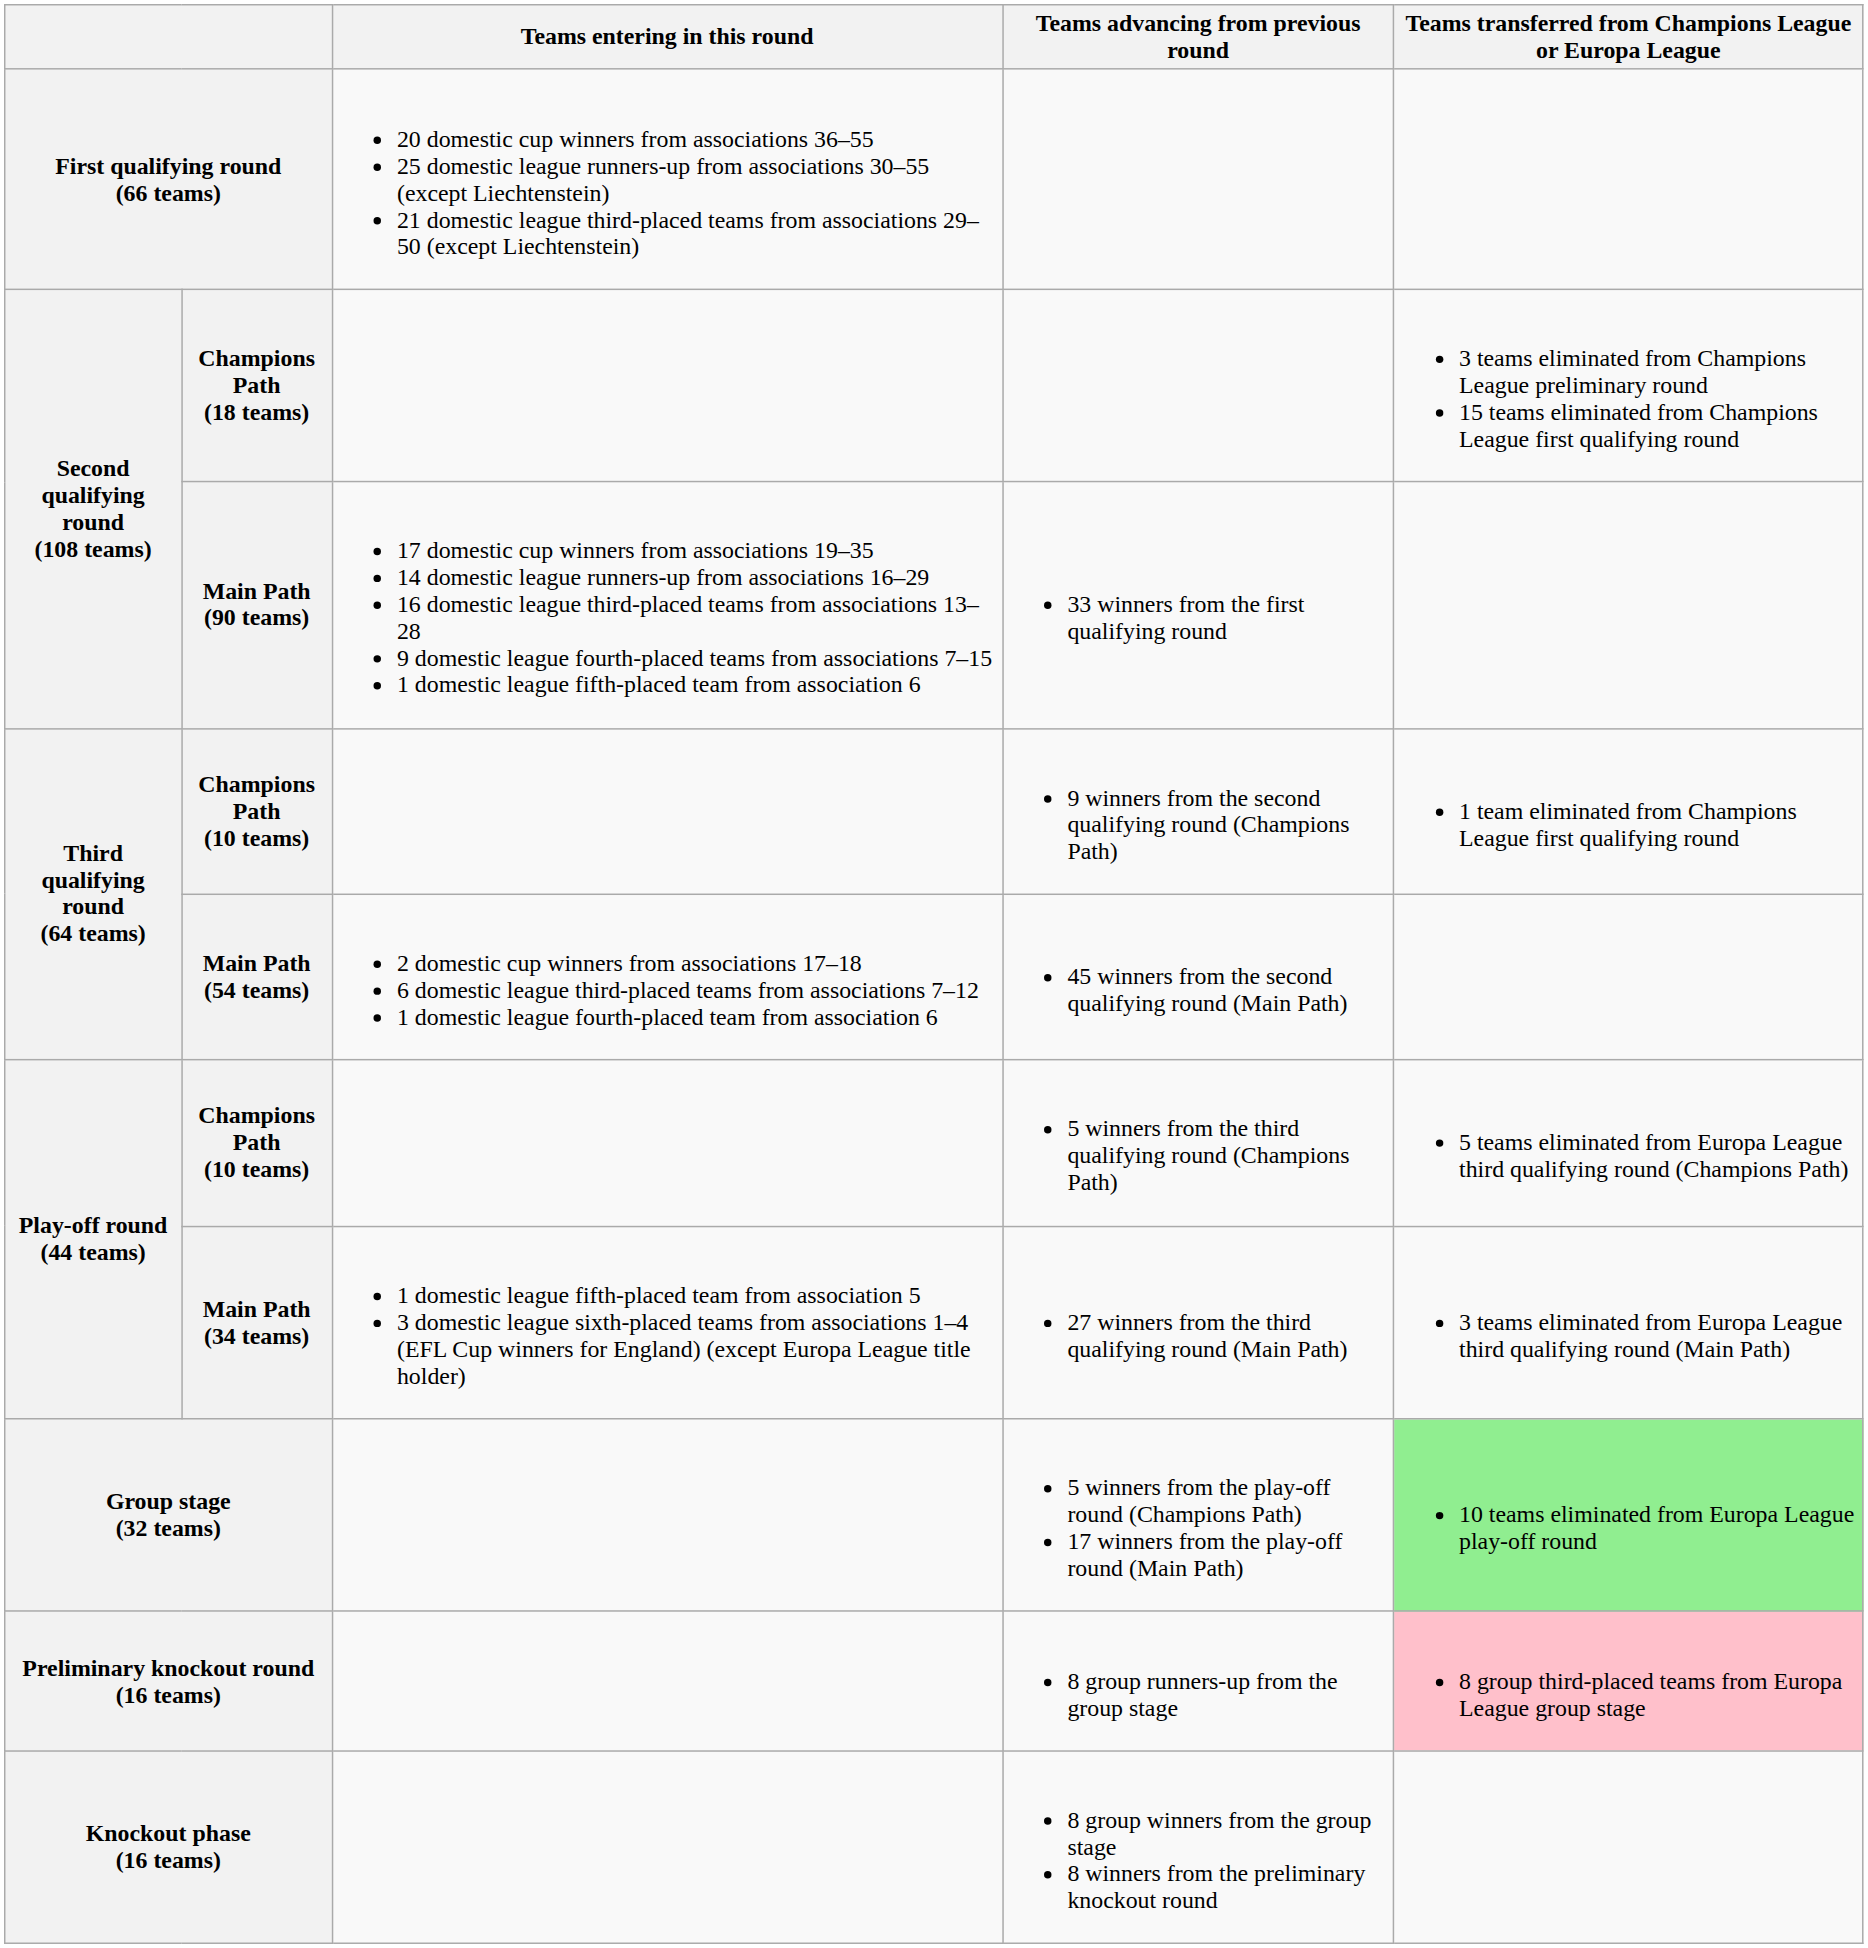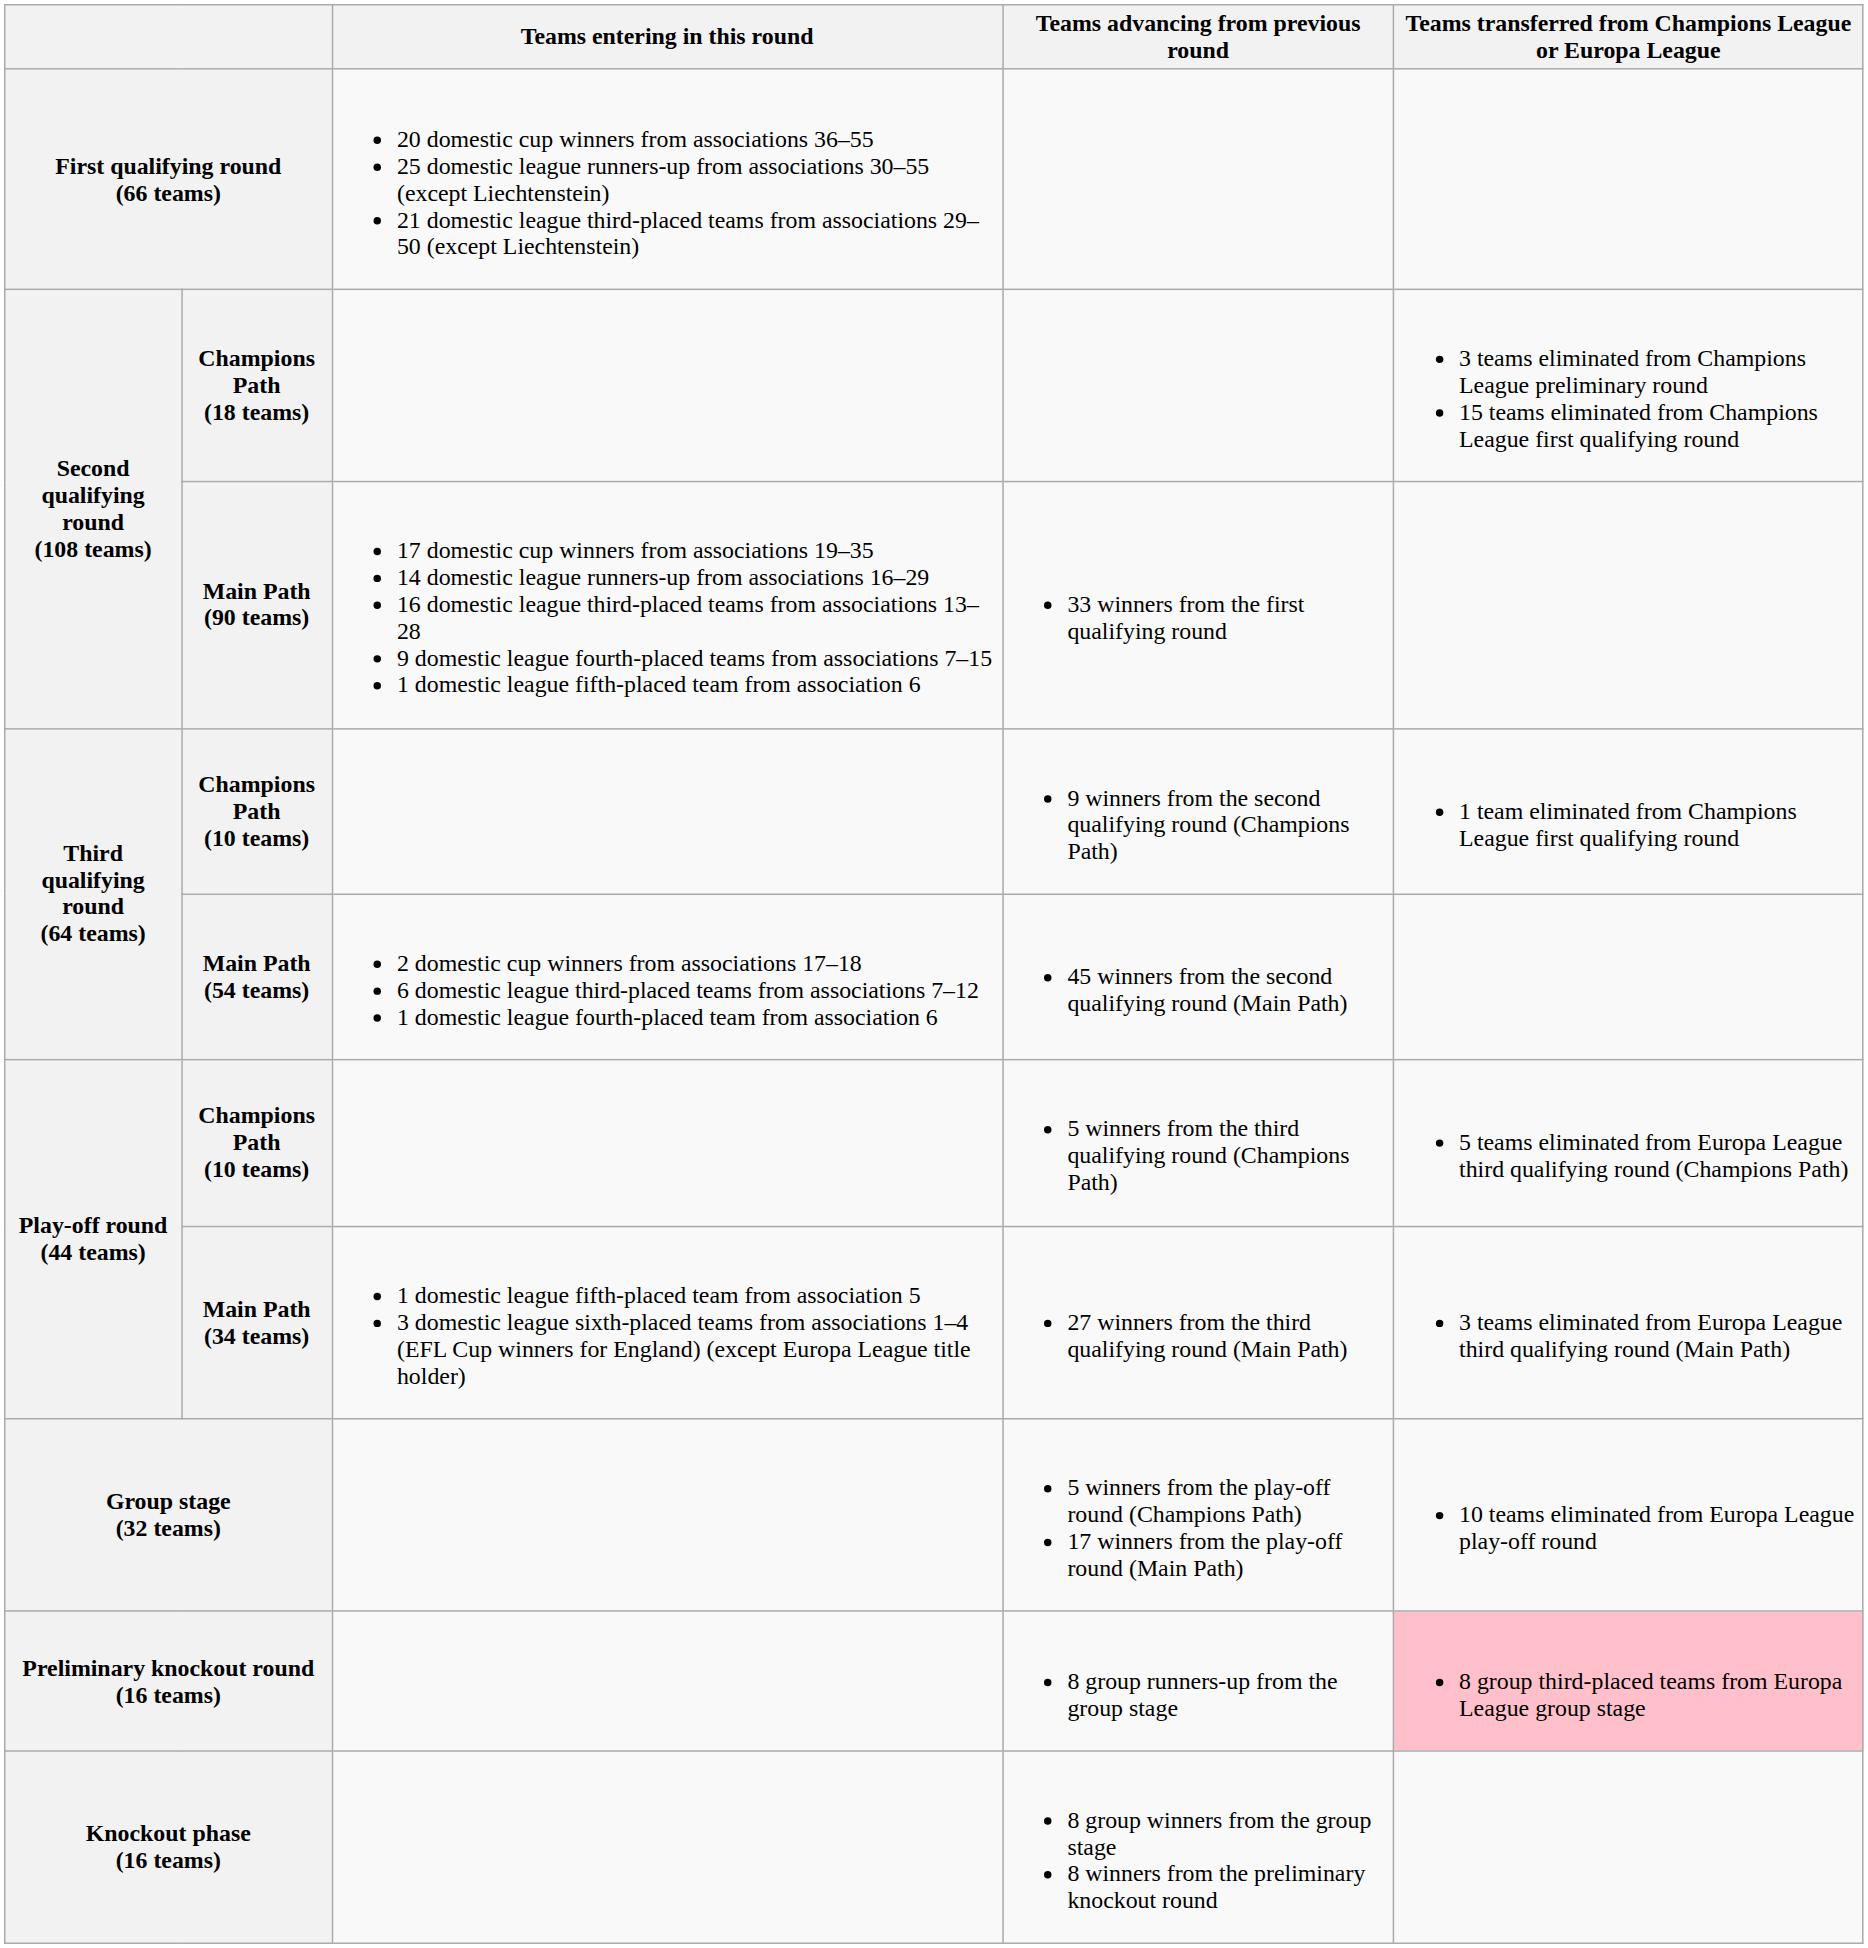(1628, 1529) lightgreen background -> (1628, 1529) no background
